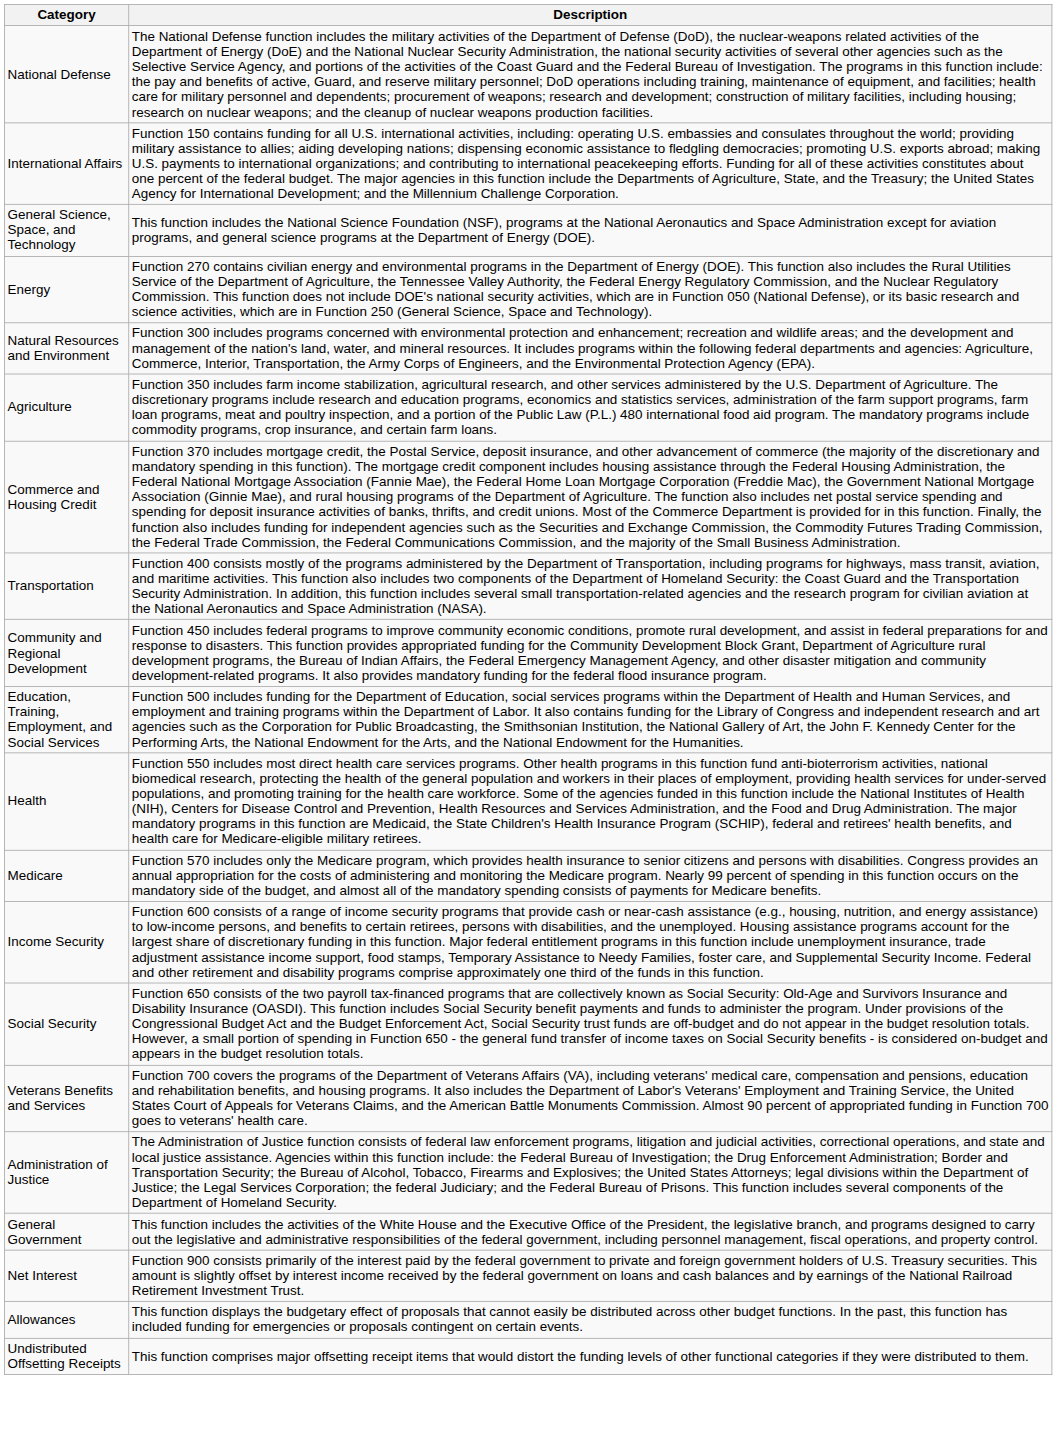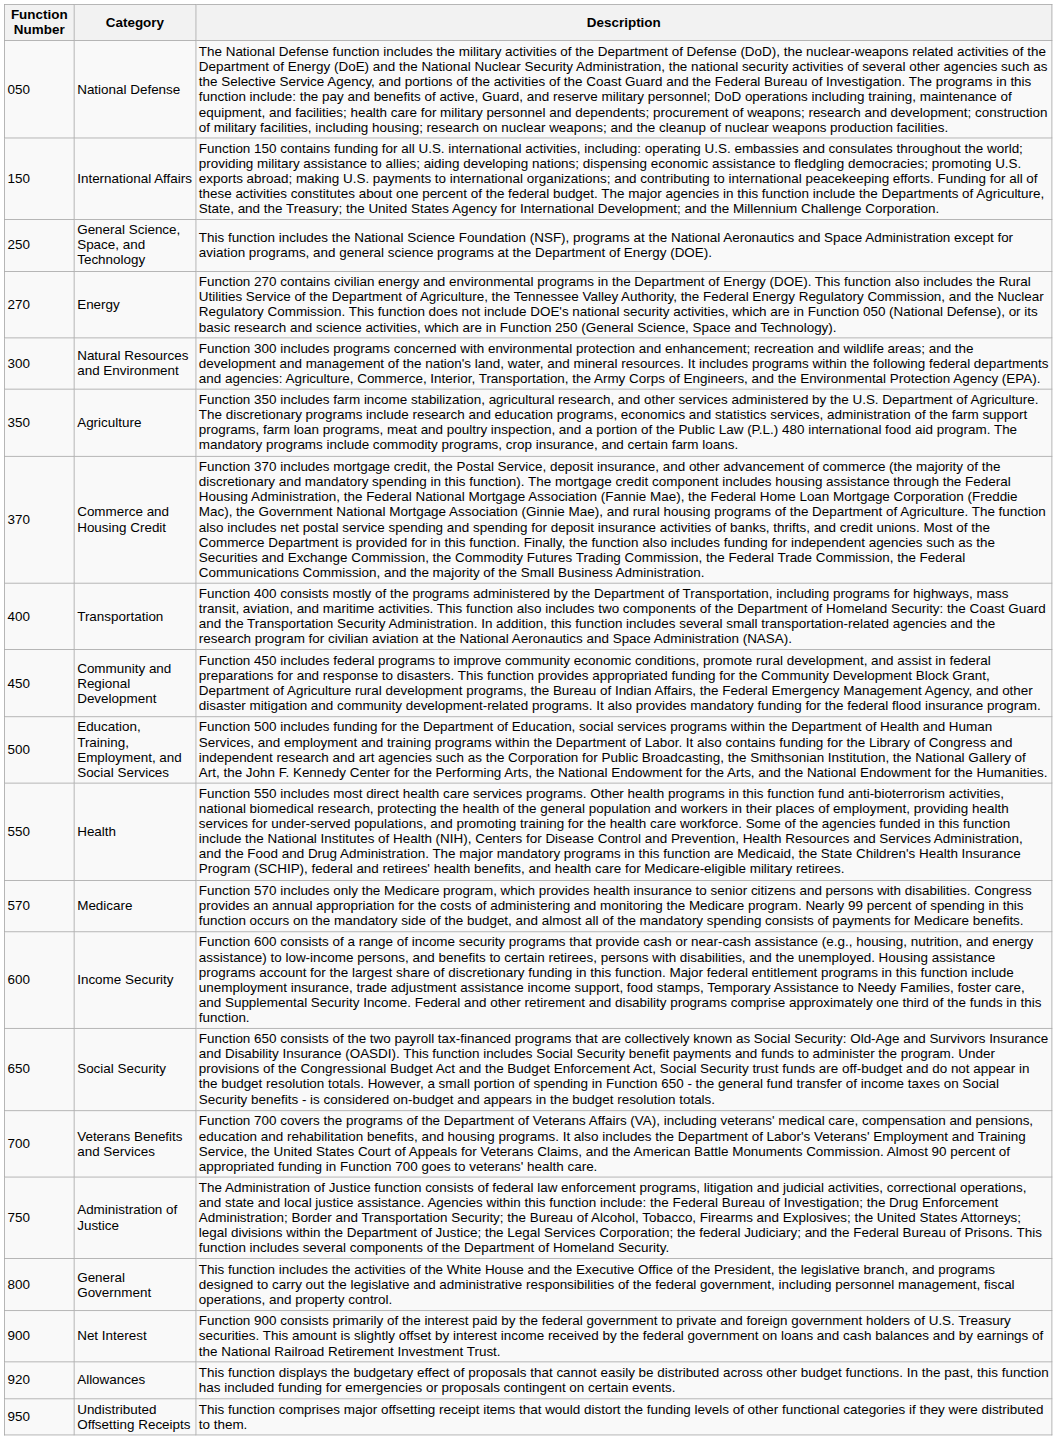+ column: (39, 22)
